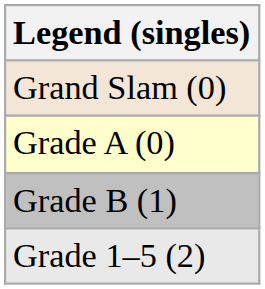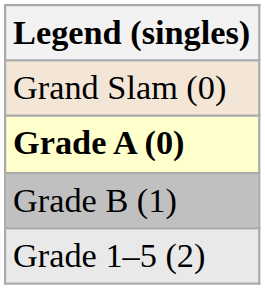(94, 143) normal -> (99, 143) bold
